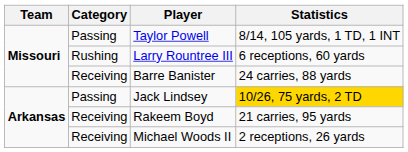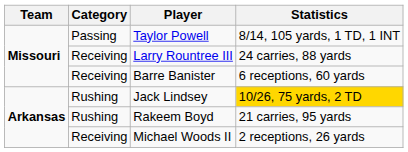(95, 56) Rushing -> (99, 56) Receiving
(302, 56) 6 receptions, 60 yards -> (295, 56) 24 carries, 88 yards
(295, 76) 24 carries, 88 yards -> (302, 76) 6 receptions, 60 yards
(94, 96) Passing -> (95, 96) Rushing
(99, 116) Receiving -> (95, 116) Rushing
